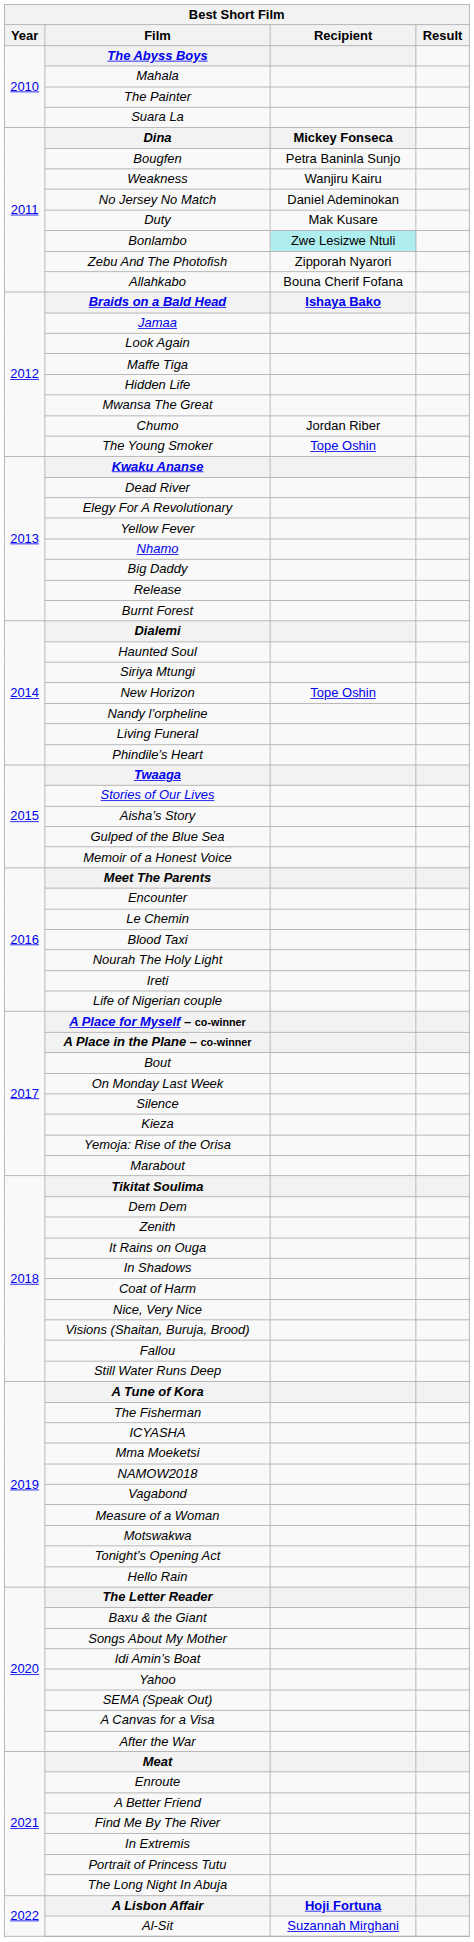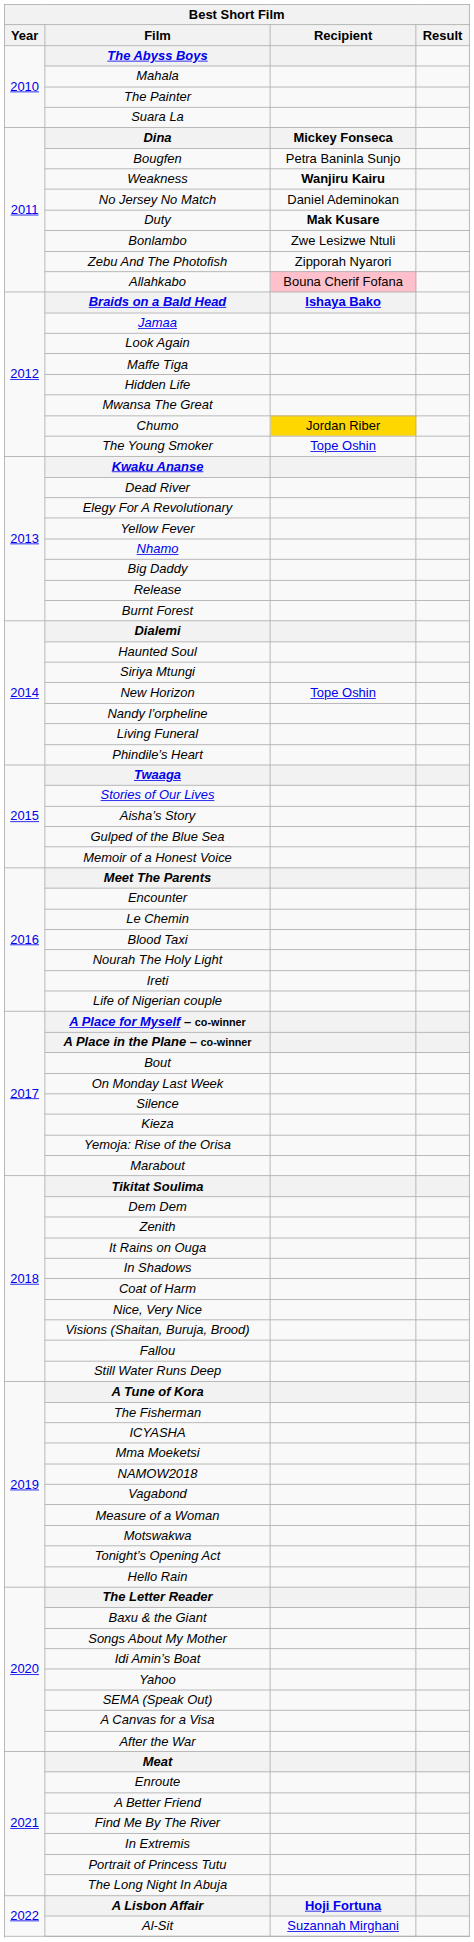(343, 179) normal -> (343, 179) bold
(343, 220) normal -> (343, 220) bold
(343, 240) paleturquoise background -> (343, 240) no background
(343, 281) no background -> (343, 281) pink background
(343, 425) no background -> (343, 425) gold background
